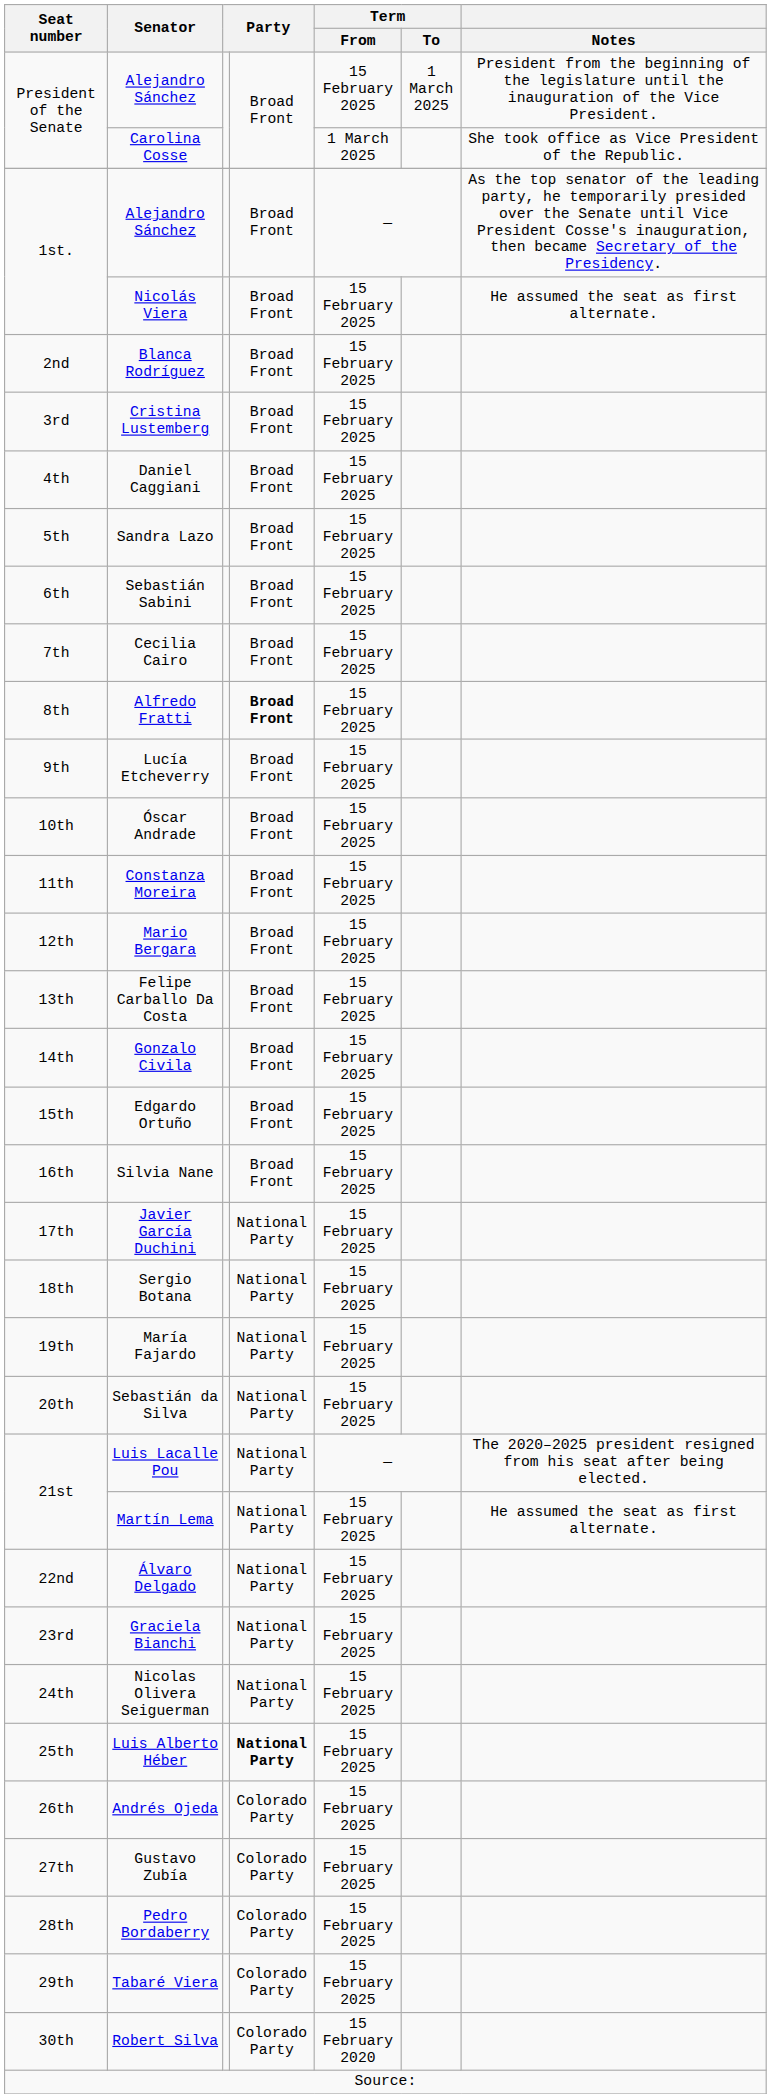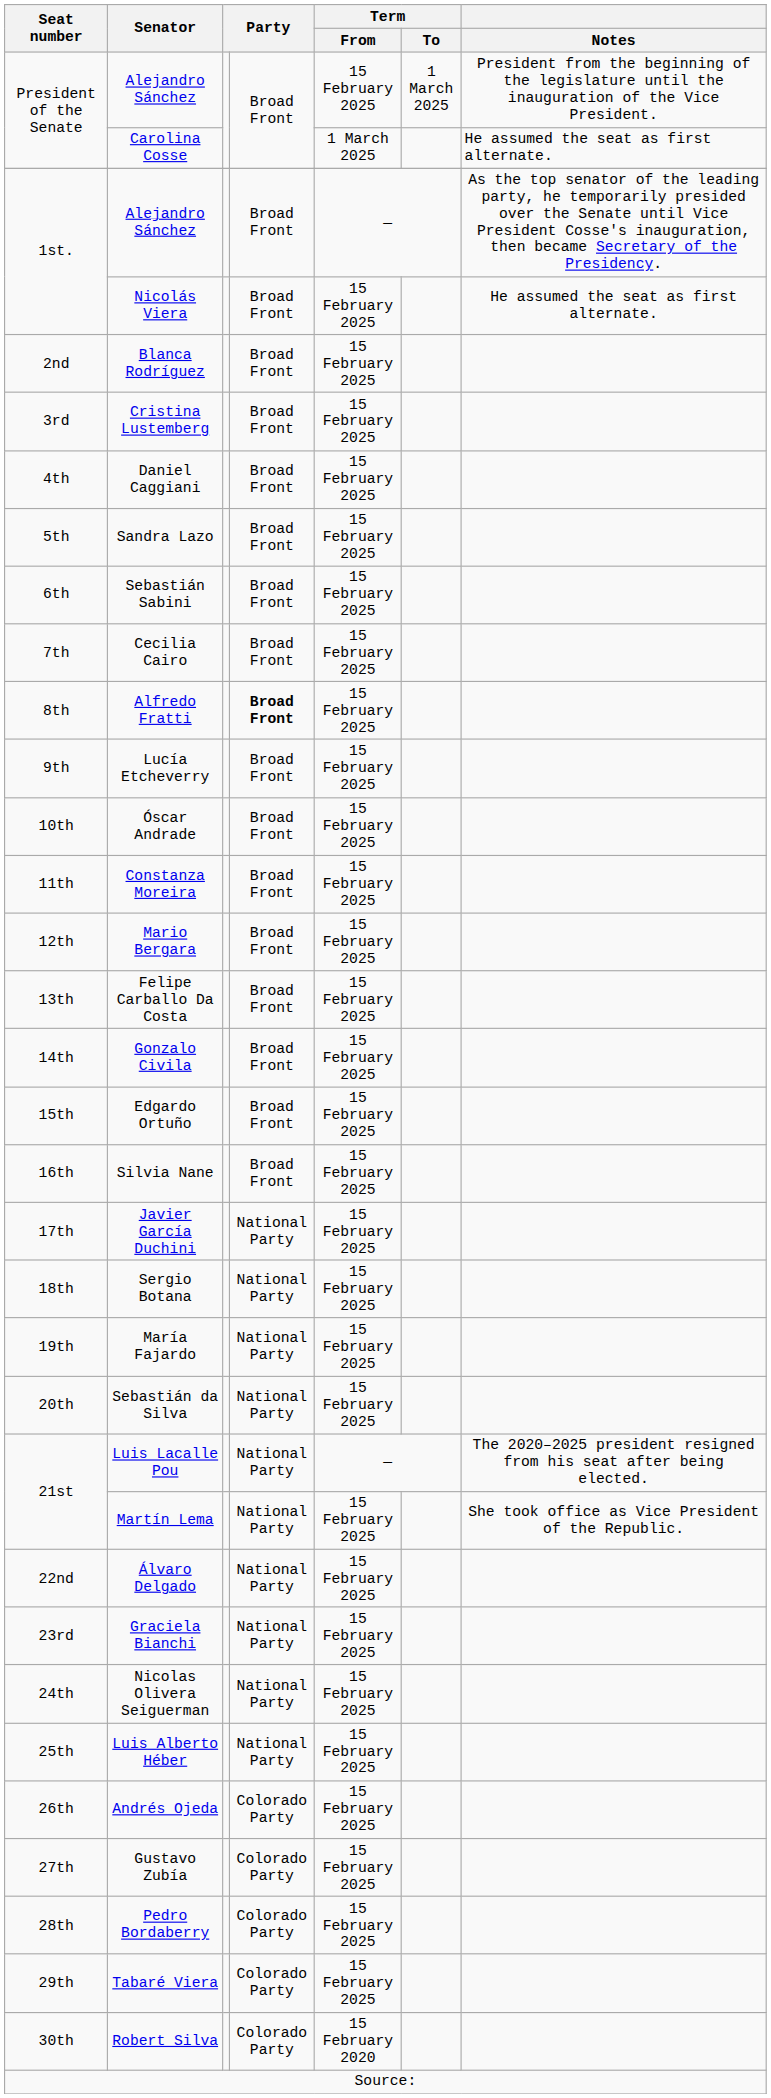(614, 148) She took office as Vice President of the Republic. -> (588, 148) He assumed the seat as first alternate.
(614, 1520) He assumed the seat as first alternate. -> (614, 1520) She took office as Vice President of the Republic.
(272, 1752) bold -> (272, 1752) normal
